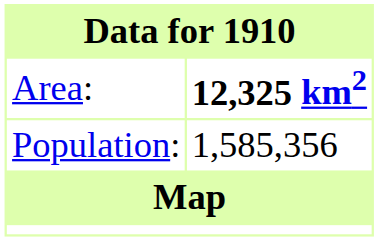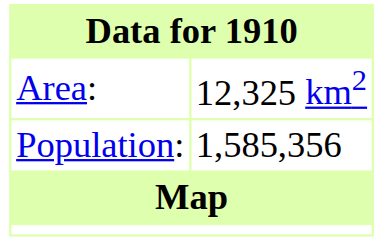(279, 88) bold -> (281, 88) normal
